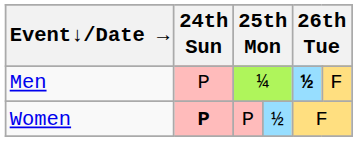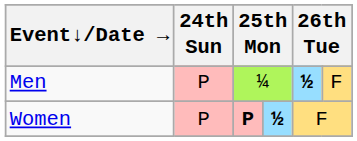(204, 119) bold -> (204, 119) normal
(248, 119) normal -> (248, 119) bold
(277, 119) normal -> (277, 119) bold
